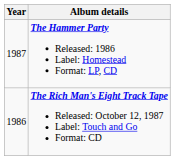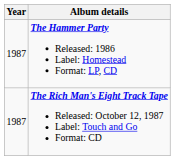(16, 121) 1986 -> (16, 121) 1987
